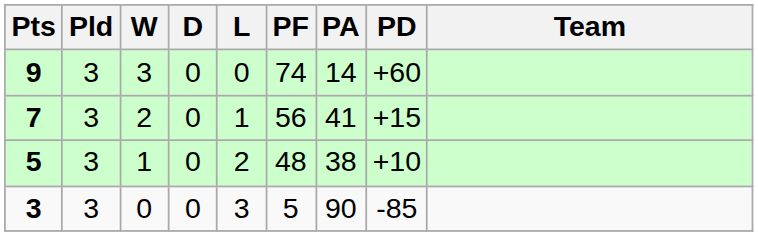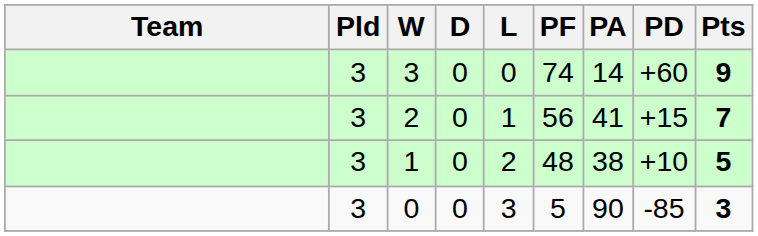columns swapped: (590, 27) <-> (34, 27)
